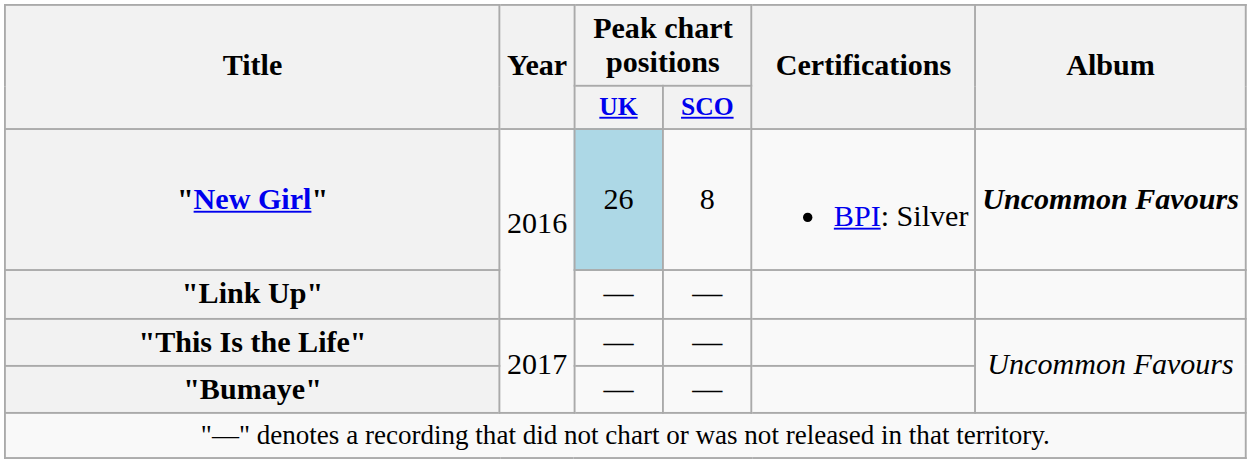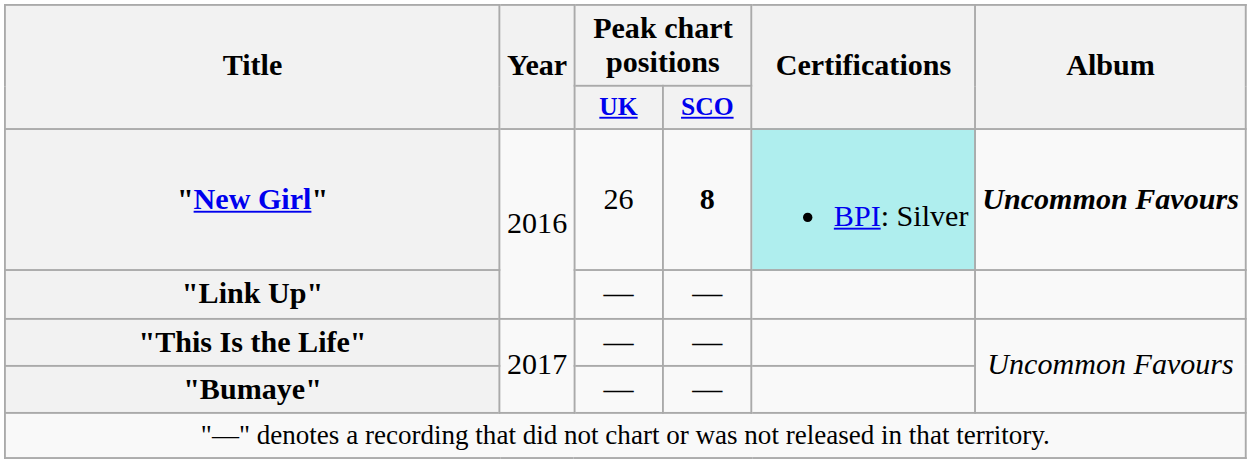(618, 199) lightblue background -> (618, 199) no background
(707, 199) normal -> (707, 199) bold
(864, 216) no background -> (864, 216) paleturquoise background
